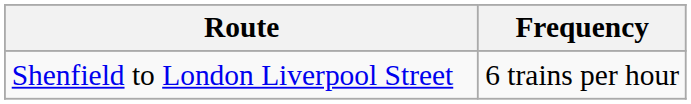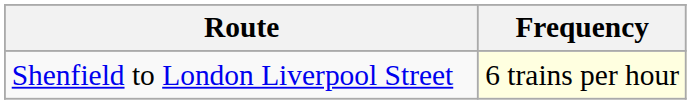(582, 74) no background -> (582, 74) lightyellow background
